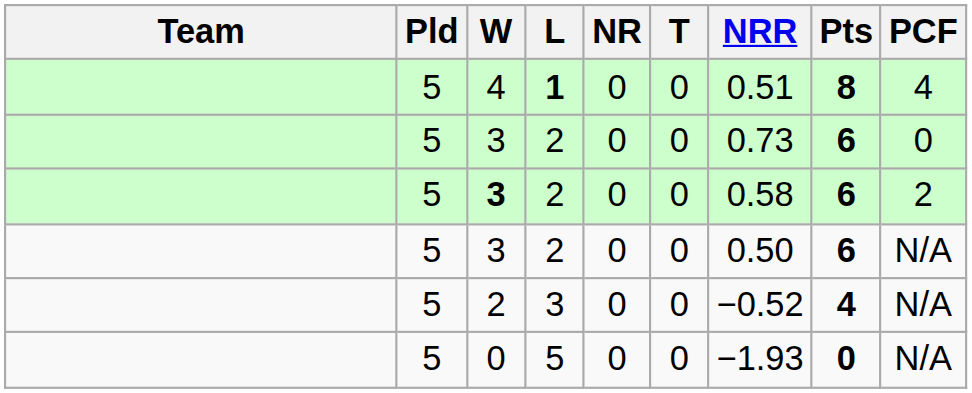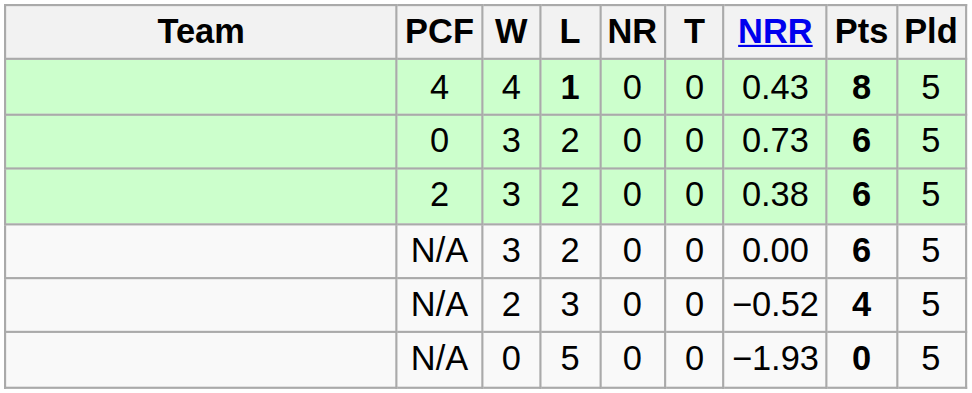columns swapped: (432, 31) <-> (923, 31)
(760, 86) 0.51 -> (775, 86) 0.43
(496, 195) bold -> (511, 195) normal
(760, 195) 0.58 -> (775, 195) 0.38
(760, 250) 0.50 -> (775, 250) 0.00
